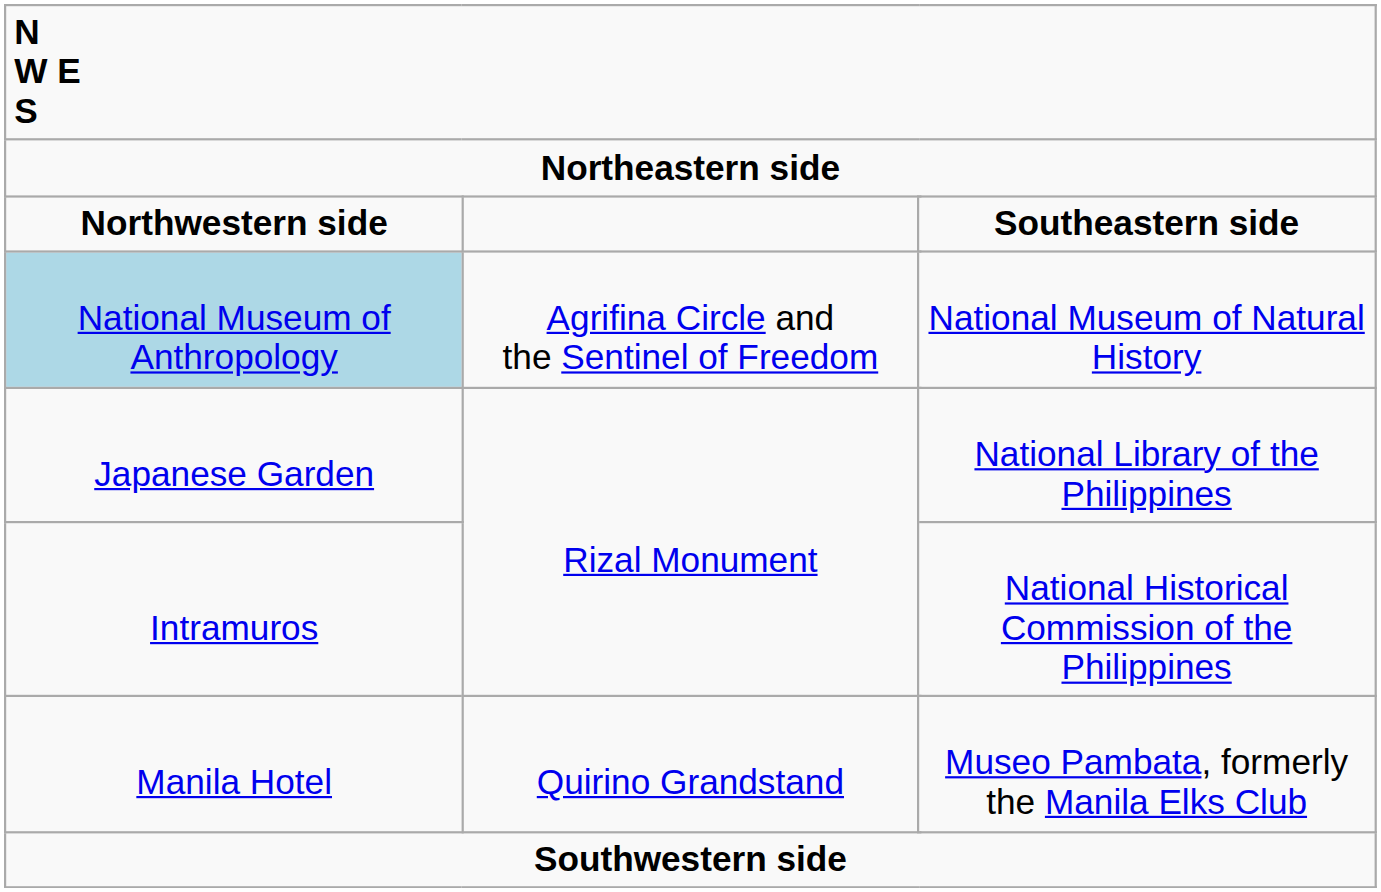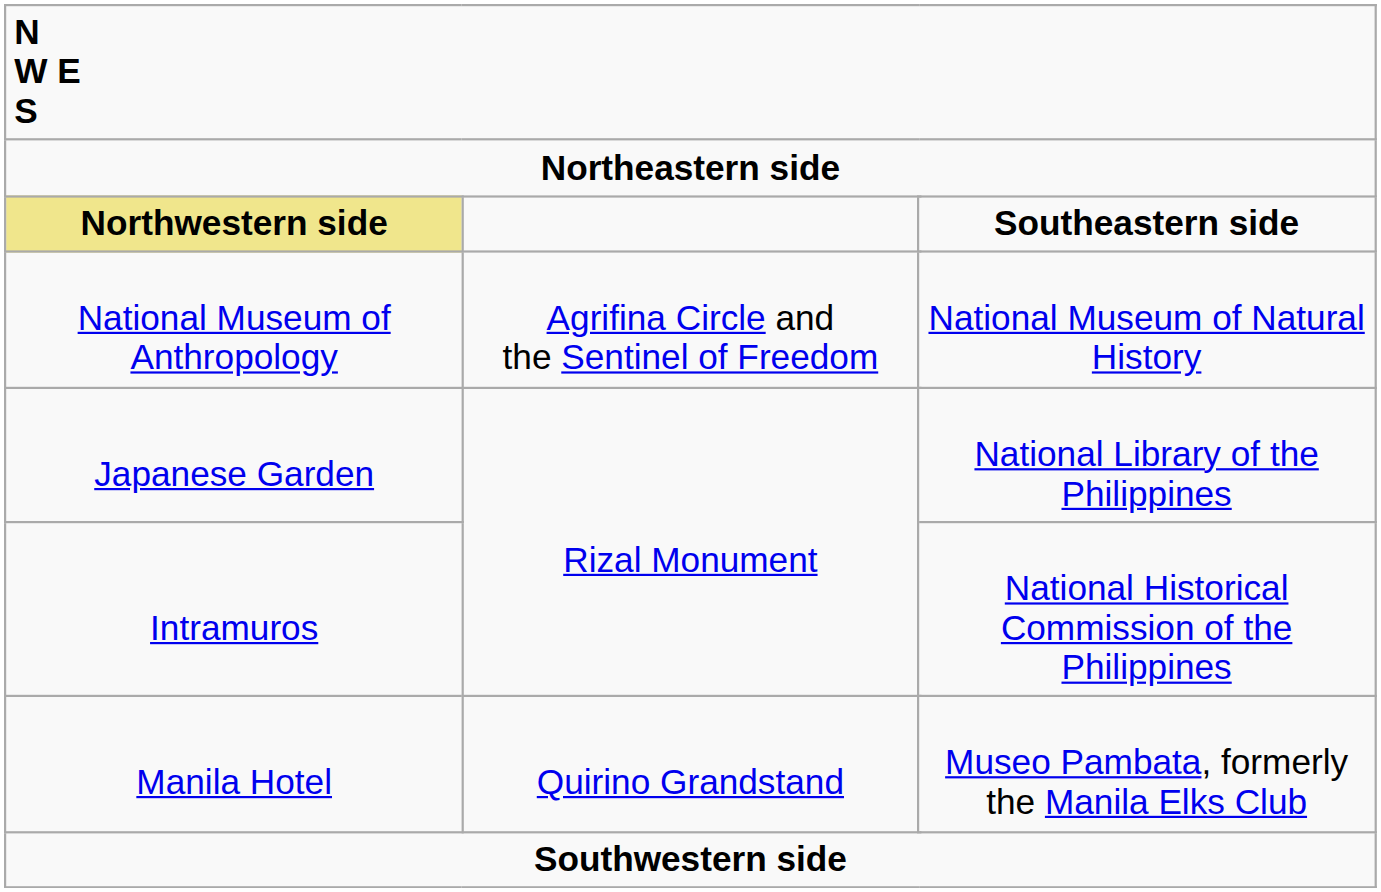(234, 223) no background -> (234, 223) khaki background
(234, 338) lightblue background -> (234, 338) no background
